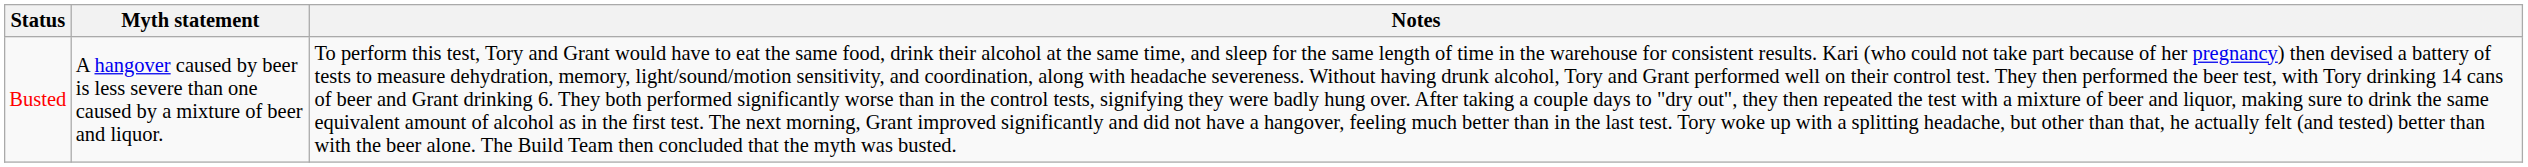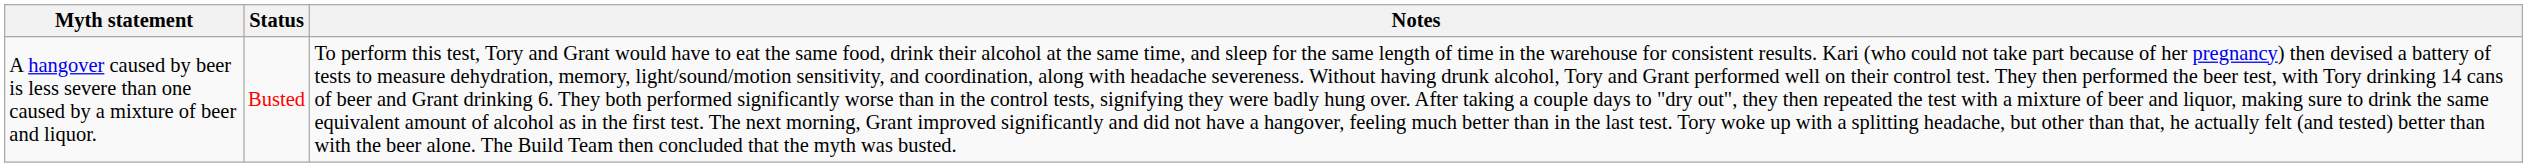columns swapped: (190, 20) <-> (38, 20)
